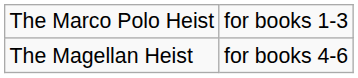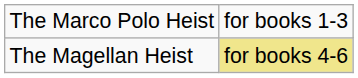(286, 55) no background -> (286, 55) khaki background
